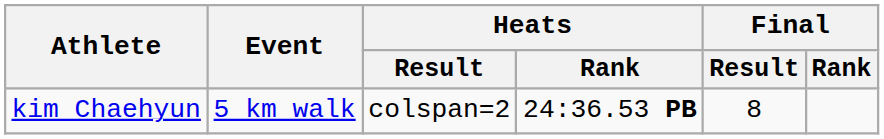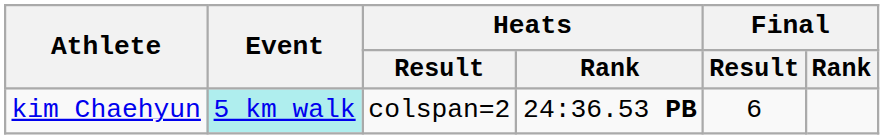(285, 110) no background -> (285, 110) paleturquoise background
(754, 110) 8 -> (754, 110) 6
